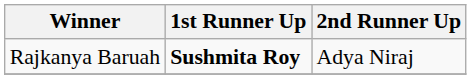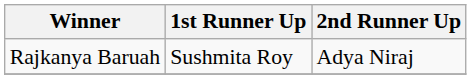(235, 56) bold -> (232, 56) normal
